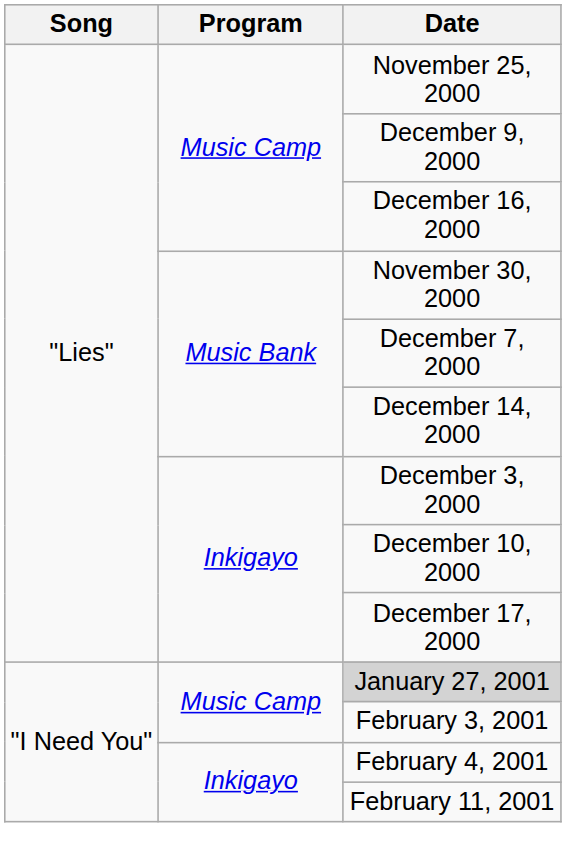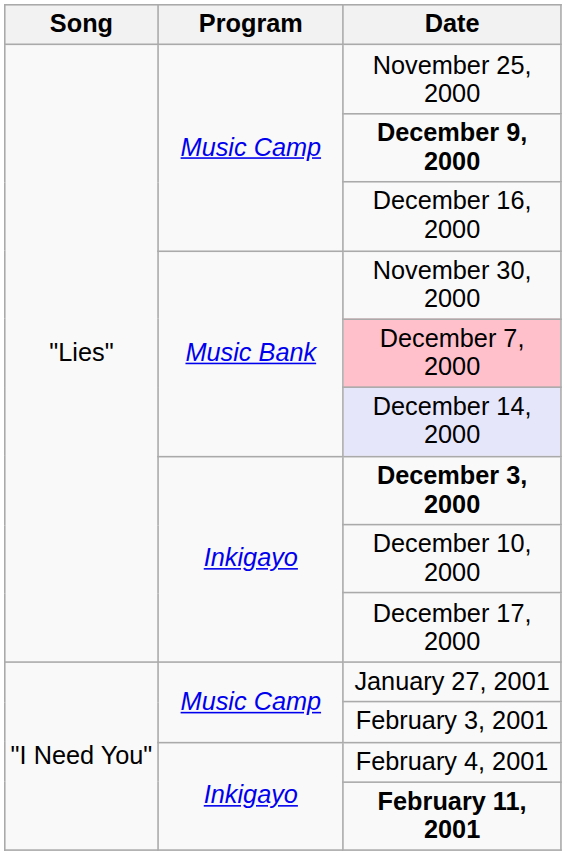(452, 147) normal -> (452, 147) bold
(452, 352) no background -> (452, 352) pink background
(452, 421) no background -> (452, 421) lavender background
(452, 490) normal -> (452, 490) bold
(452, 681) lightgrey background -> (452, 681) no background
(452, 801) normal -> (452, 815) bold
